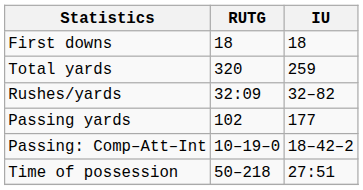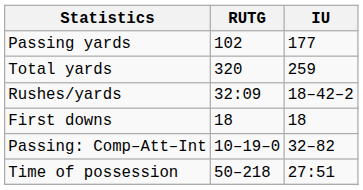rows swapped: (60, 44) <-> (70, 121)
(311, 95) 32–82 -> (321, 95) 18–42–2
(321, 146) 18–42–2 -> (311, 146) 32–82
